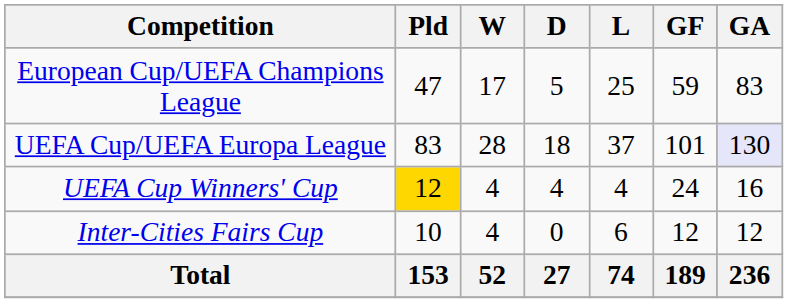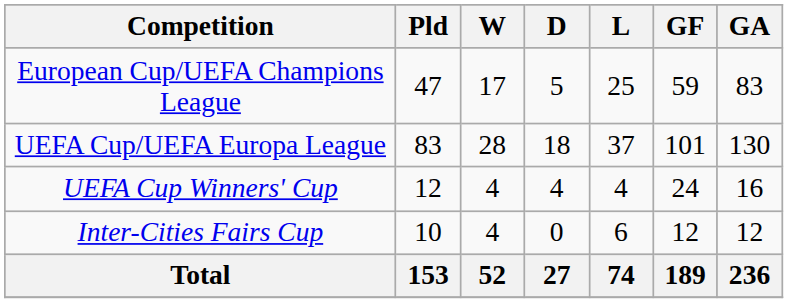(750, 144) lavender background -> (750, 144) no background
(428, 188) gold background -> (428, 188) no background
